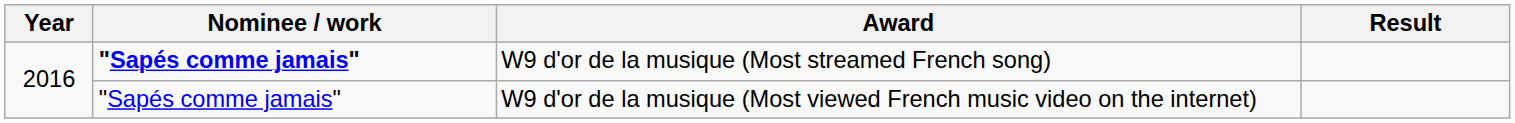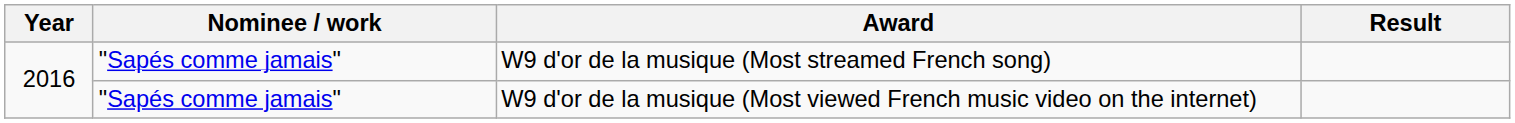(229, 60) bold -> (220, 60) normal
